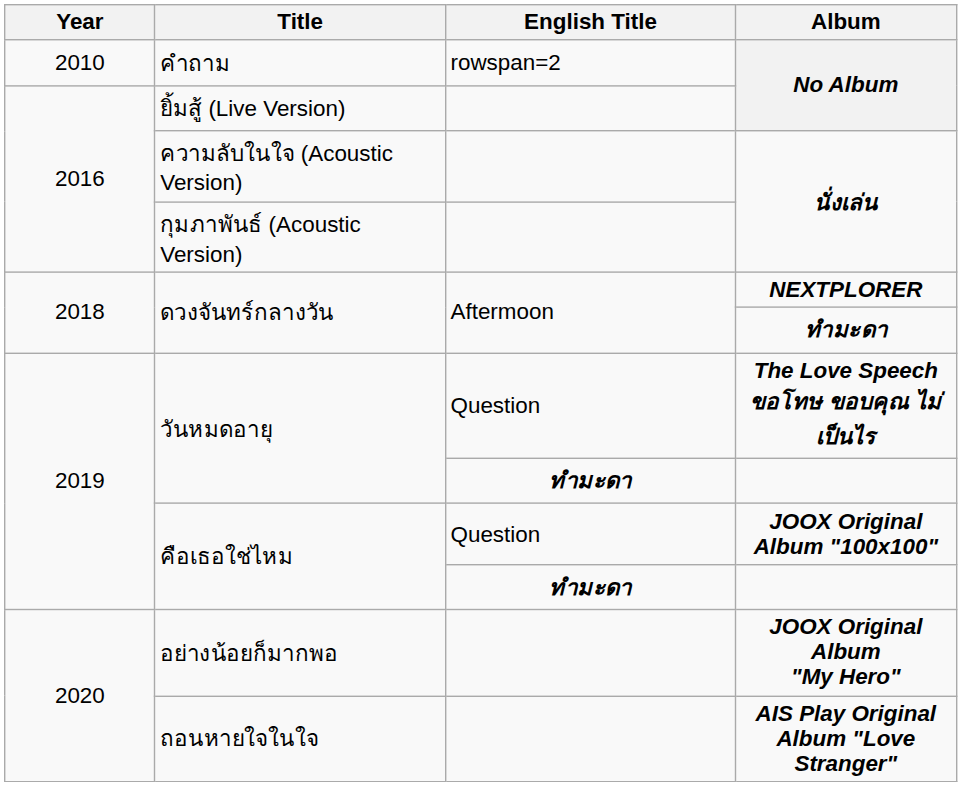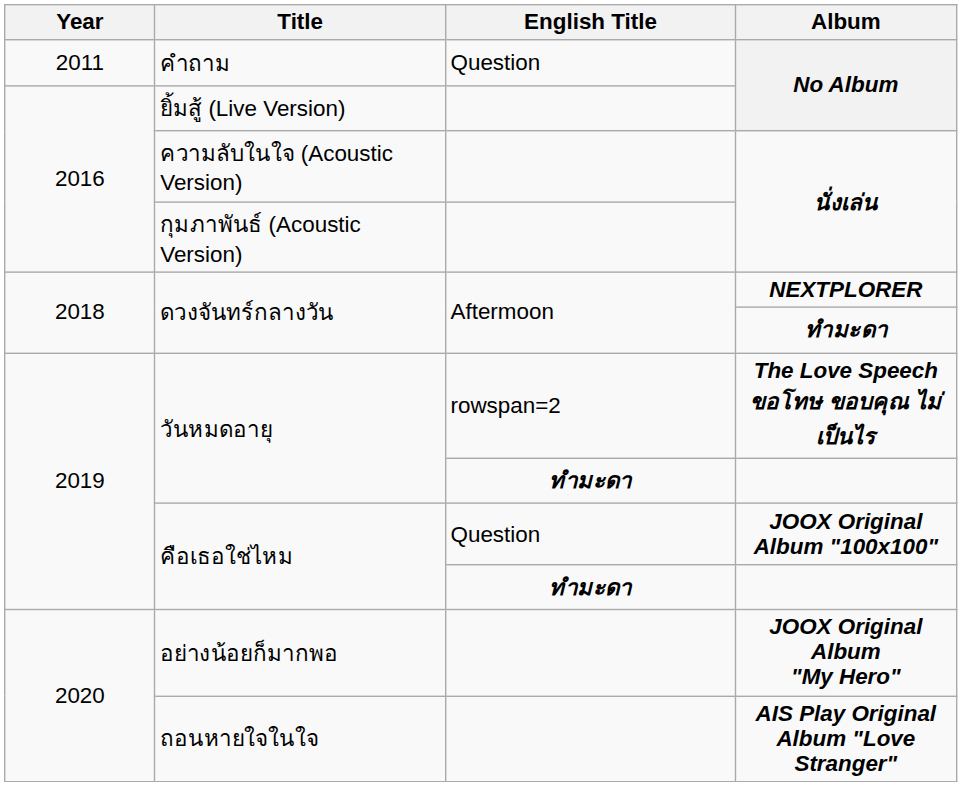(80, 62) 2010 -> (80, 62) 2011
(506, 62) rowspan=2 -> (495, 62) Question
(495, 405) Question -> (506, 405) rowspan=2
